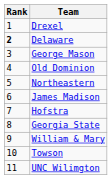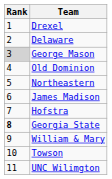(9, 40) bold -> (9, 40) normal
(9, 54) no background -> (9, 54) lightgrey background
(9, 125) normal -> (9, 125) bold
